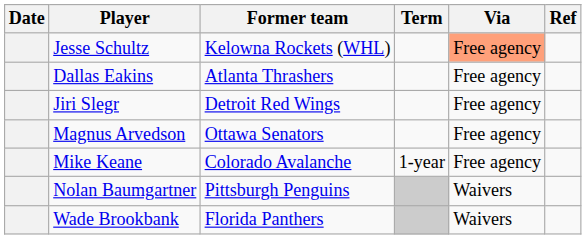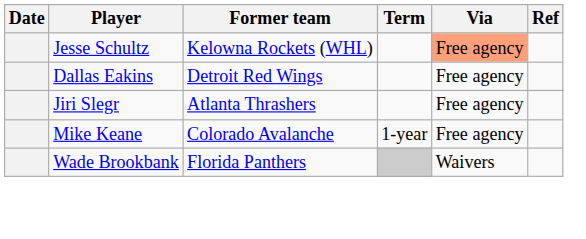(269, 76) Atlanta Thrashers -> (255, 76) Detroit Red Wings
(272, 104) Detroit Red Wings -> (251, 104) Atlanta Thrashers
- row: (119, 133)
- row: (125, 190)
